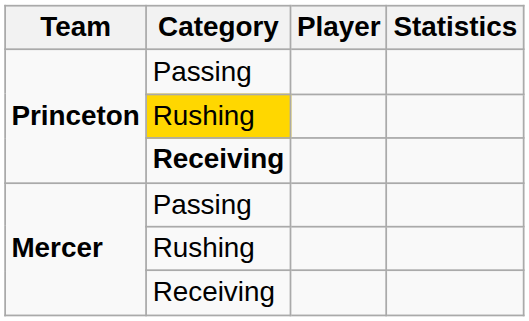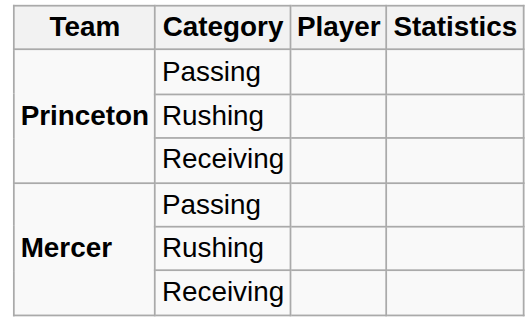(204, 115) gold background -> (213, 115) no background
(218, 159) bold -> (223, 159) normal
